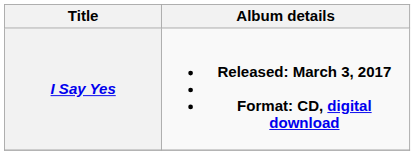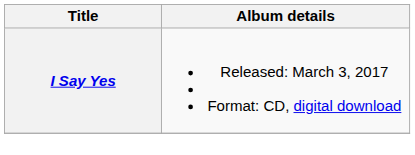(286, 98) bold -> (286, 89) normal
